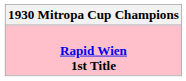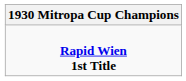(93, 57) pink background -> (93, 57) no background
